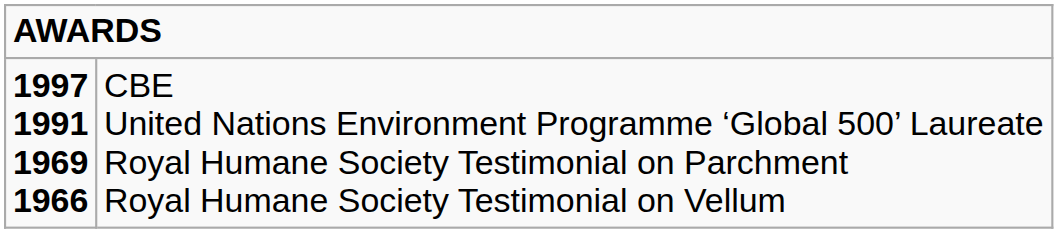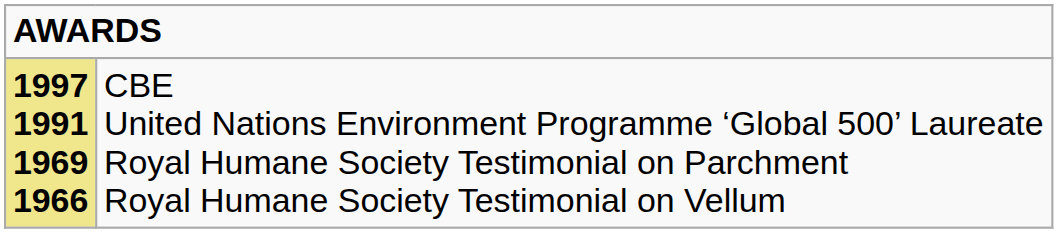(51, 142) no background -> (51, 142) khaki background
